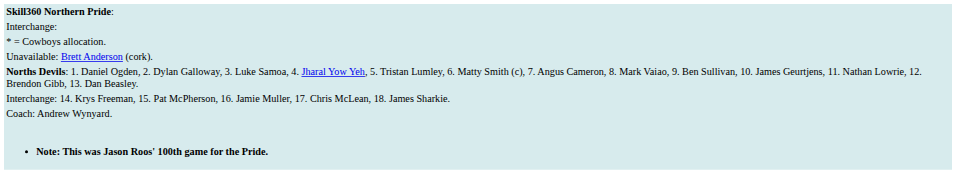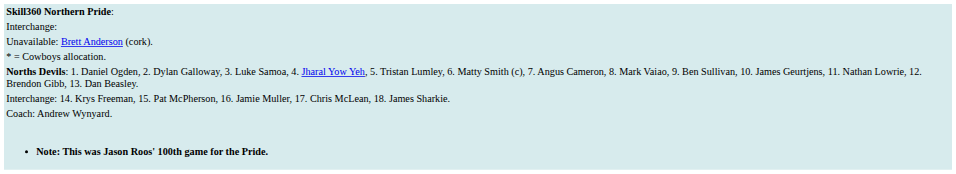(56, 42) * = Cowboys allocation. -> (80, 42) Unavailable: Brett Anderson (cork).
(80, 57) Unavailable: Brett Anderson (cork). -> (56, 57) * = Cowboys allocation.
